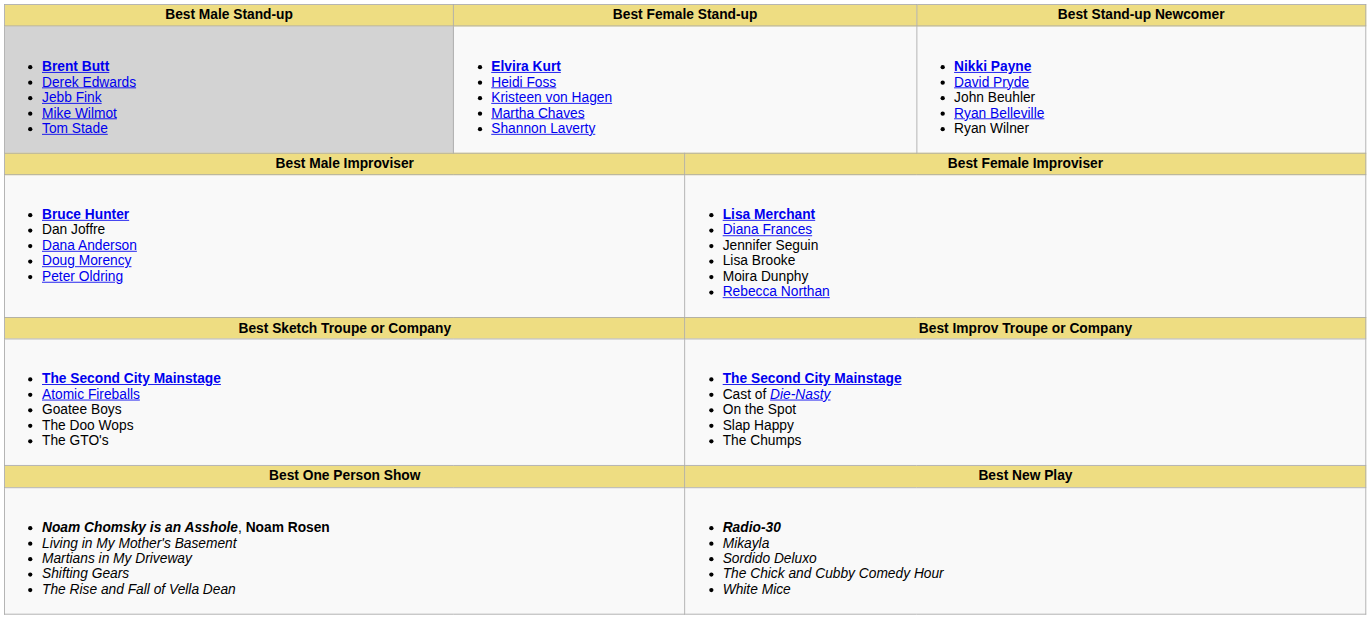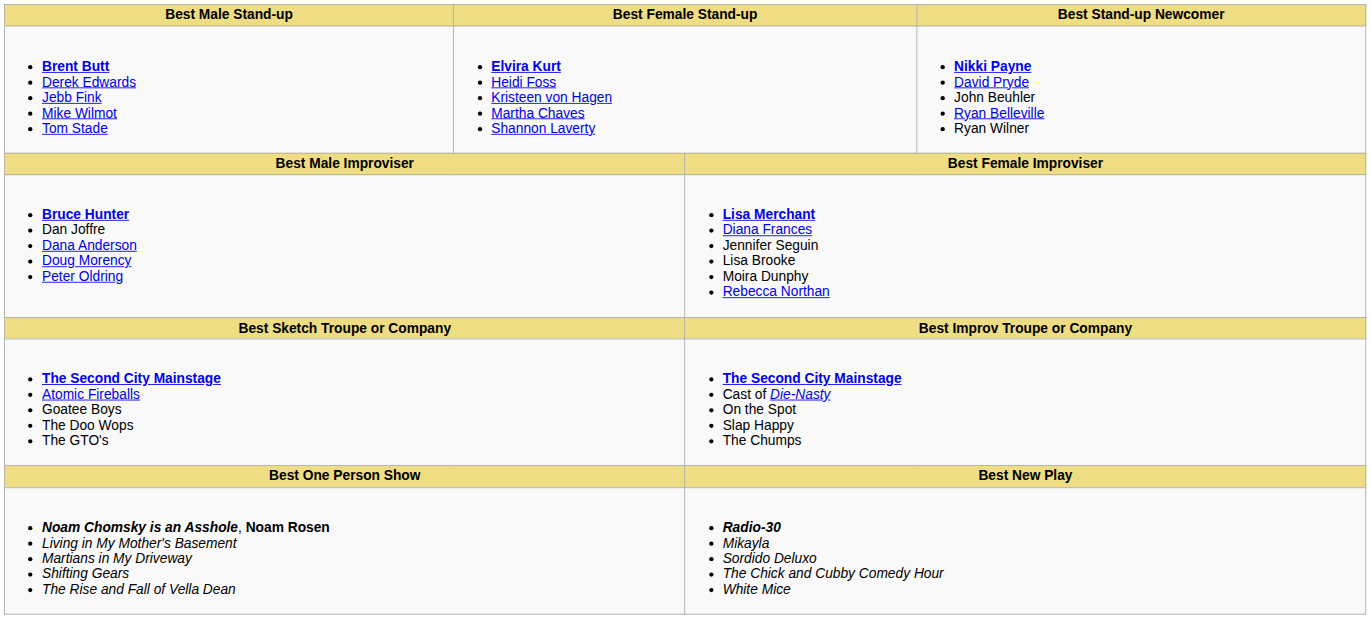(229, 97) lightgrey background -> (229, 97) no background
